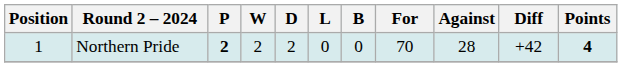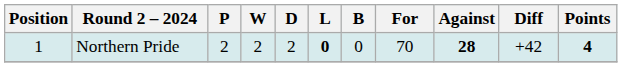(224, 46) bold -> (224, 46) normal
(325, 46) normal -> (325, 46) bold
(467, 46) normal -> (467, 46) bold
